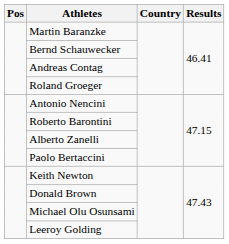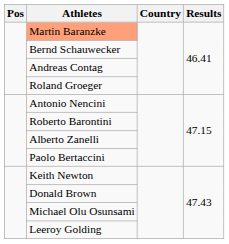(68, 31) no background -> (68, 31) lightsalmon background
